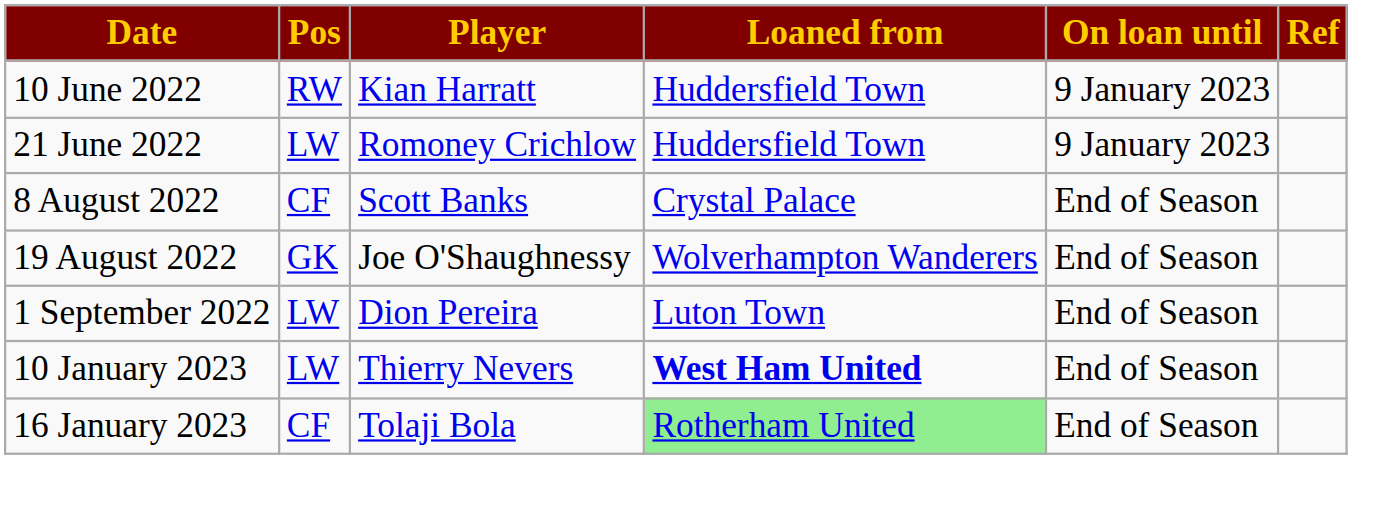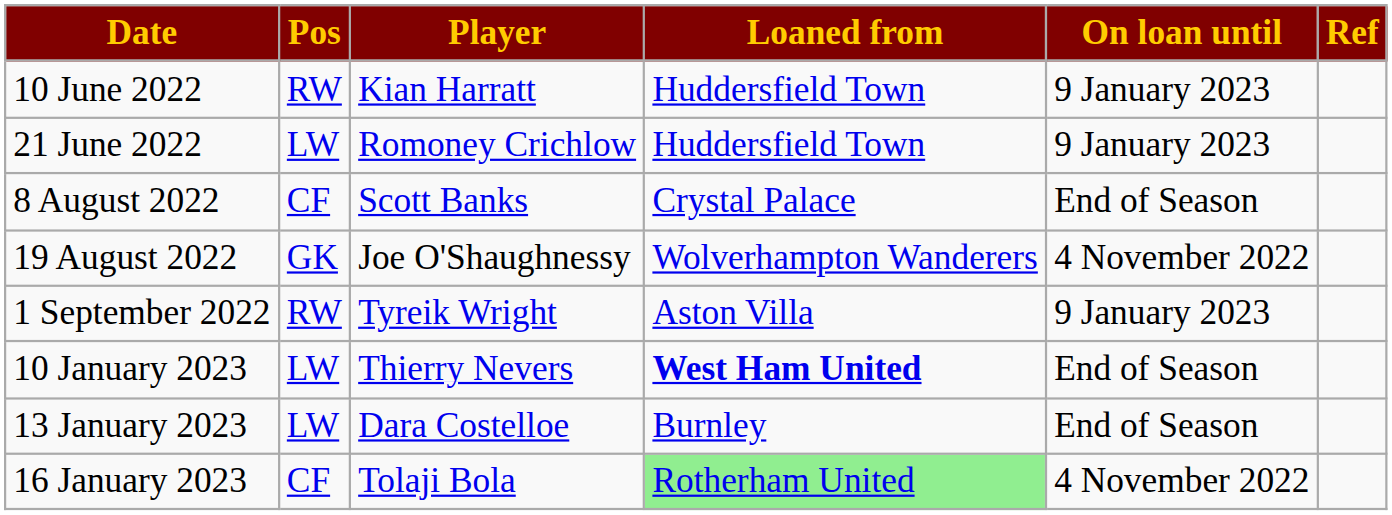(1156, 256) End of Season -> (1182, 256) 4 November 2022
- row: (448, 312)
+ row: (458, 312)
+ row: (464, 425)
(1156, 425) End of Season -> (1182, 481) 4 November 2022
